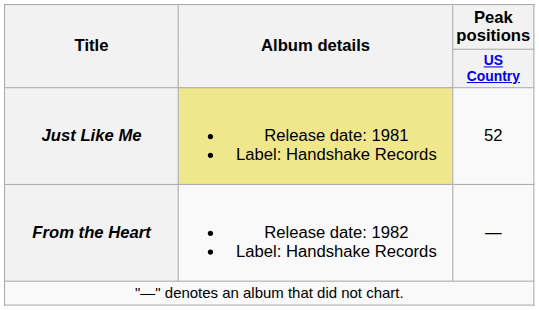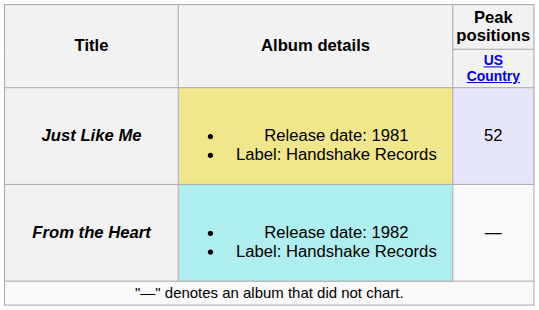(493, 135) no background -> (493, 135) lavender background
(316, 242) no background -> (316, 242) paleturquoise background
